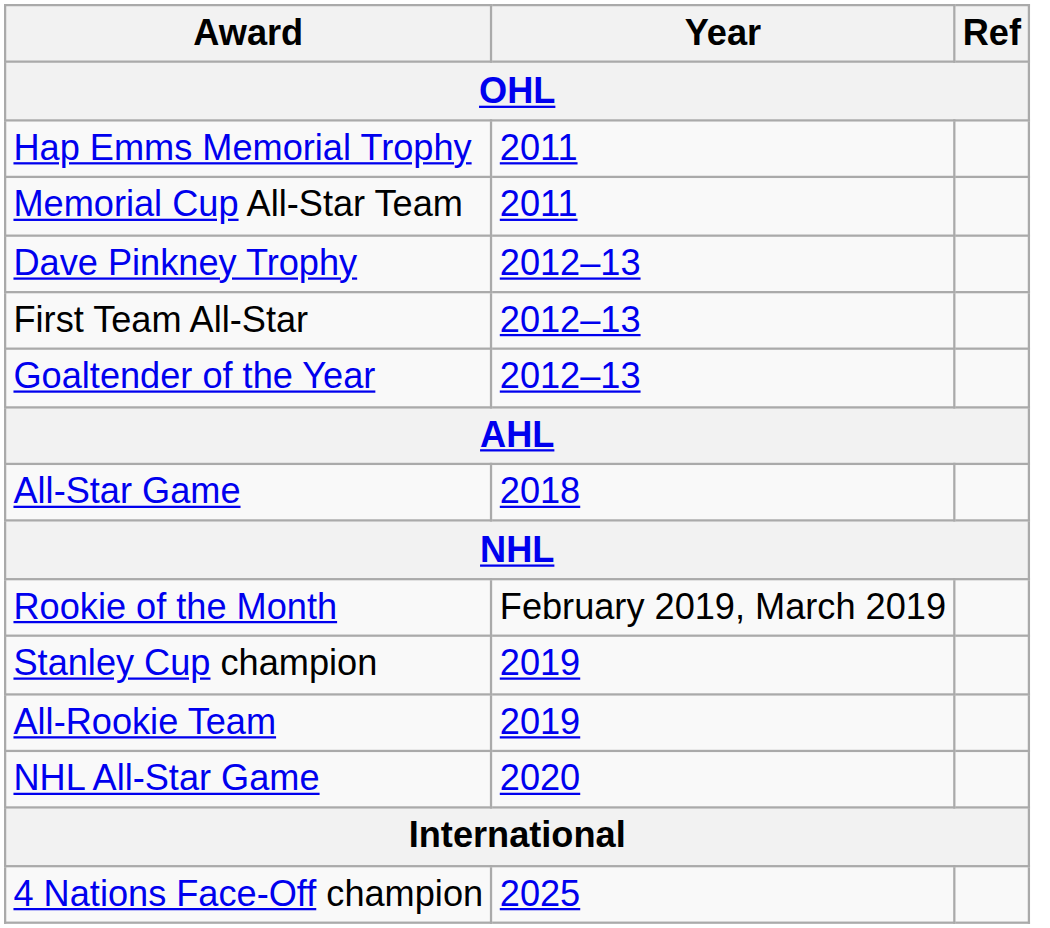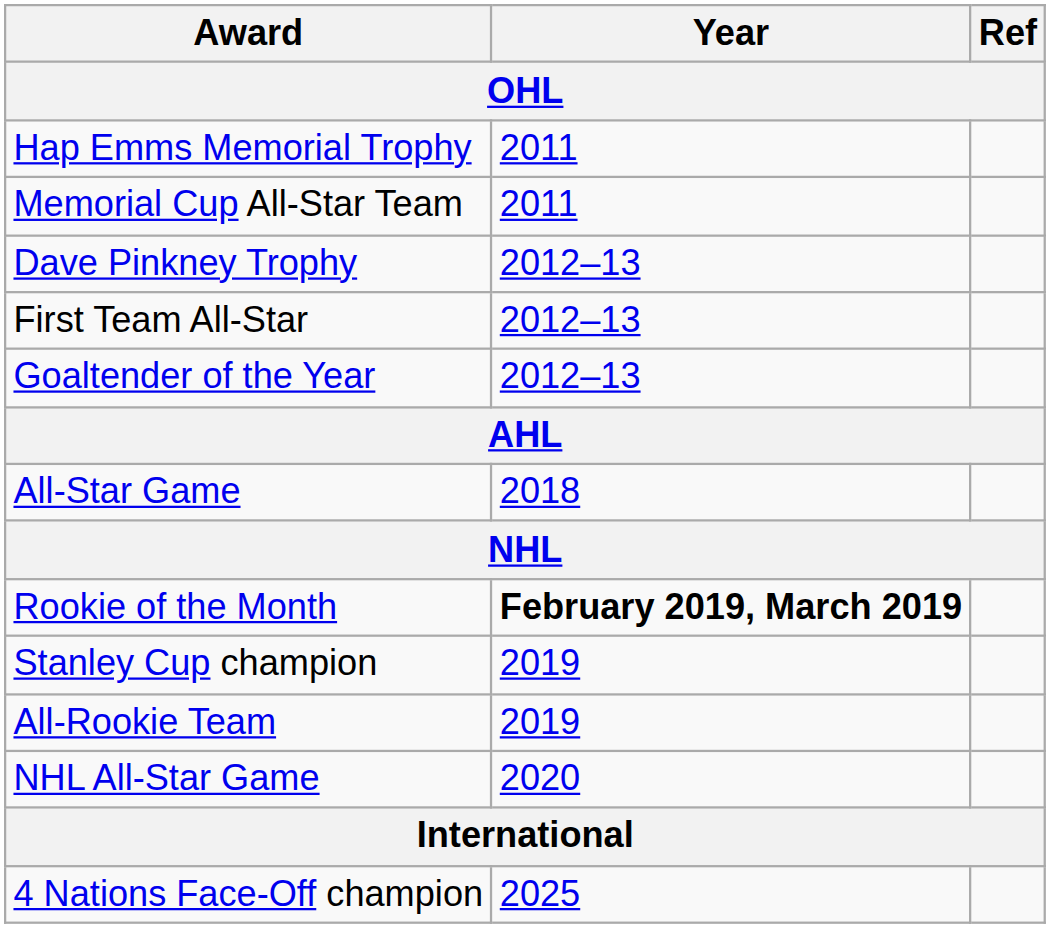(723, 606) normal -> (731, 606) bold
